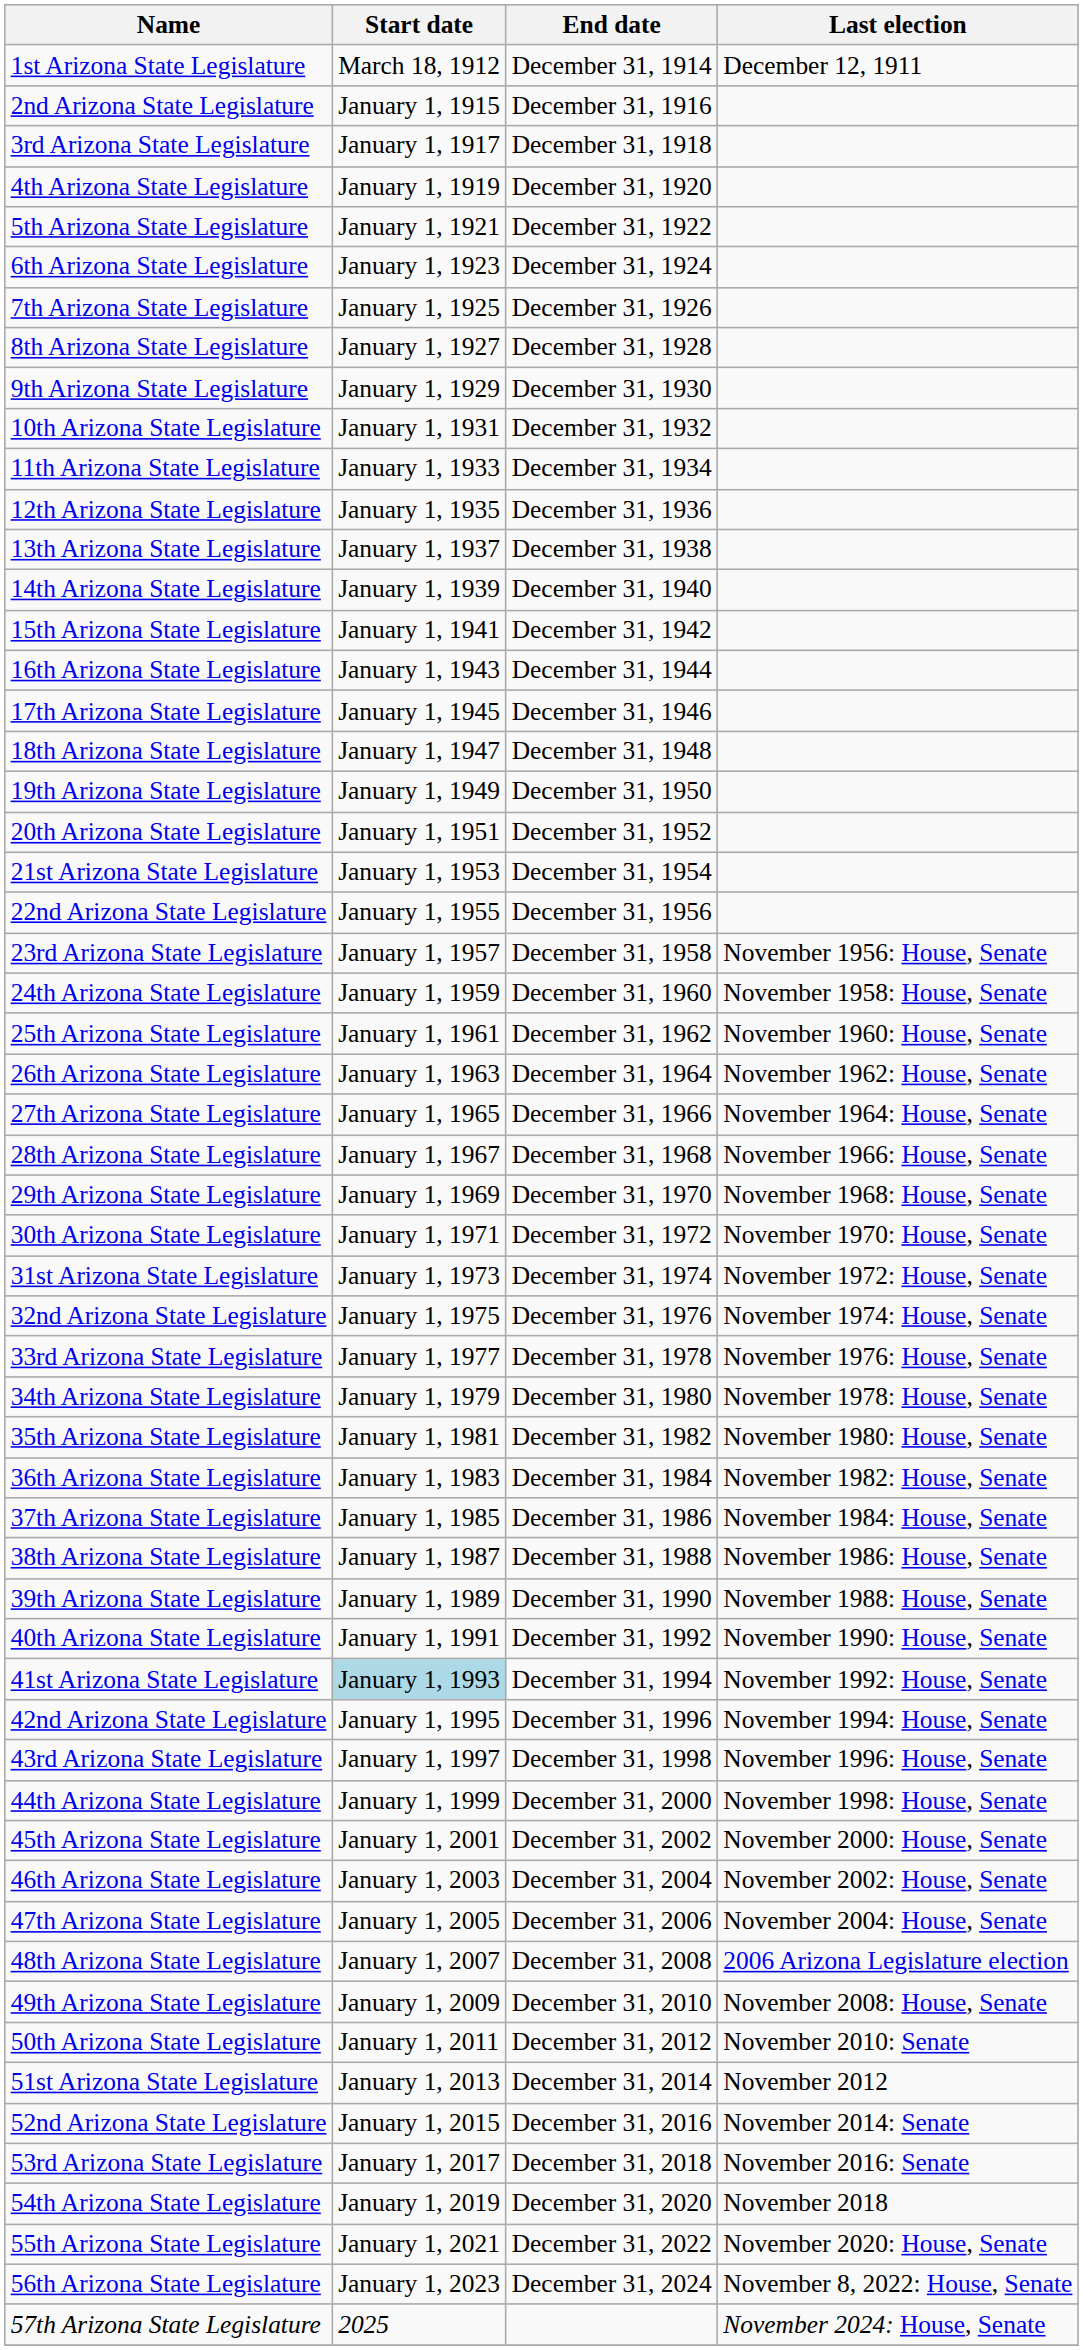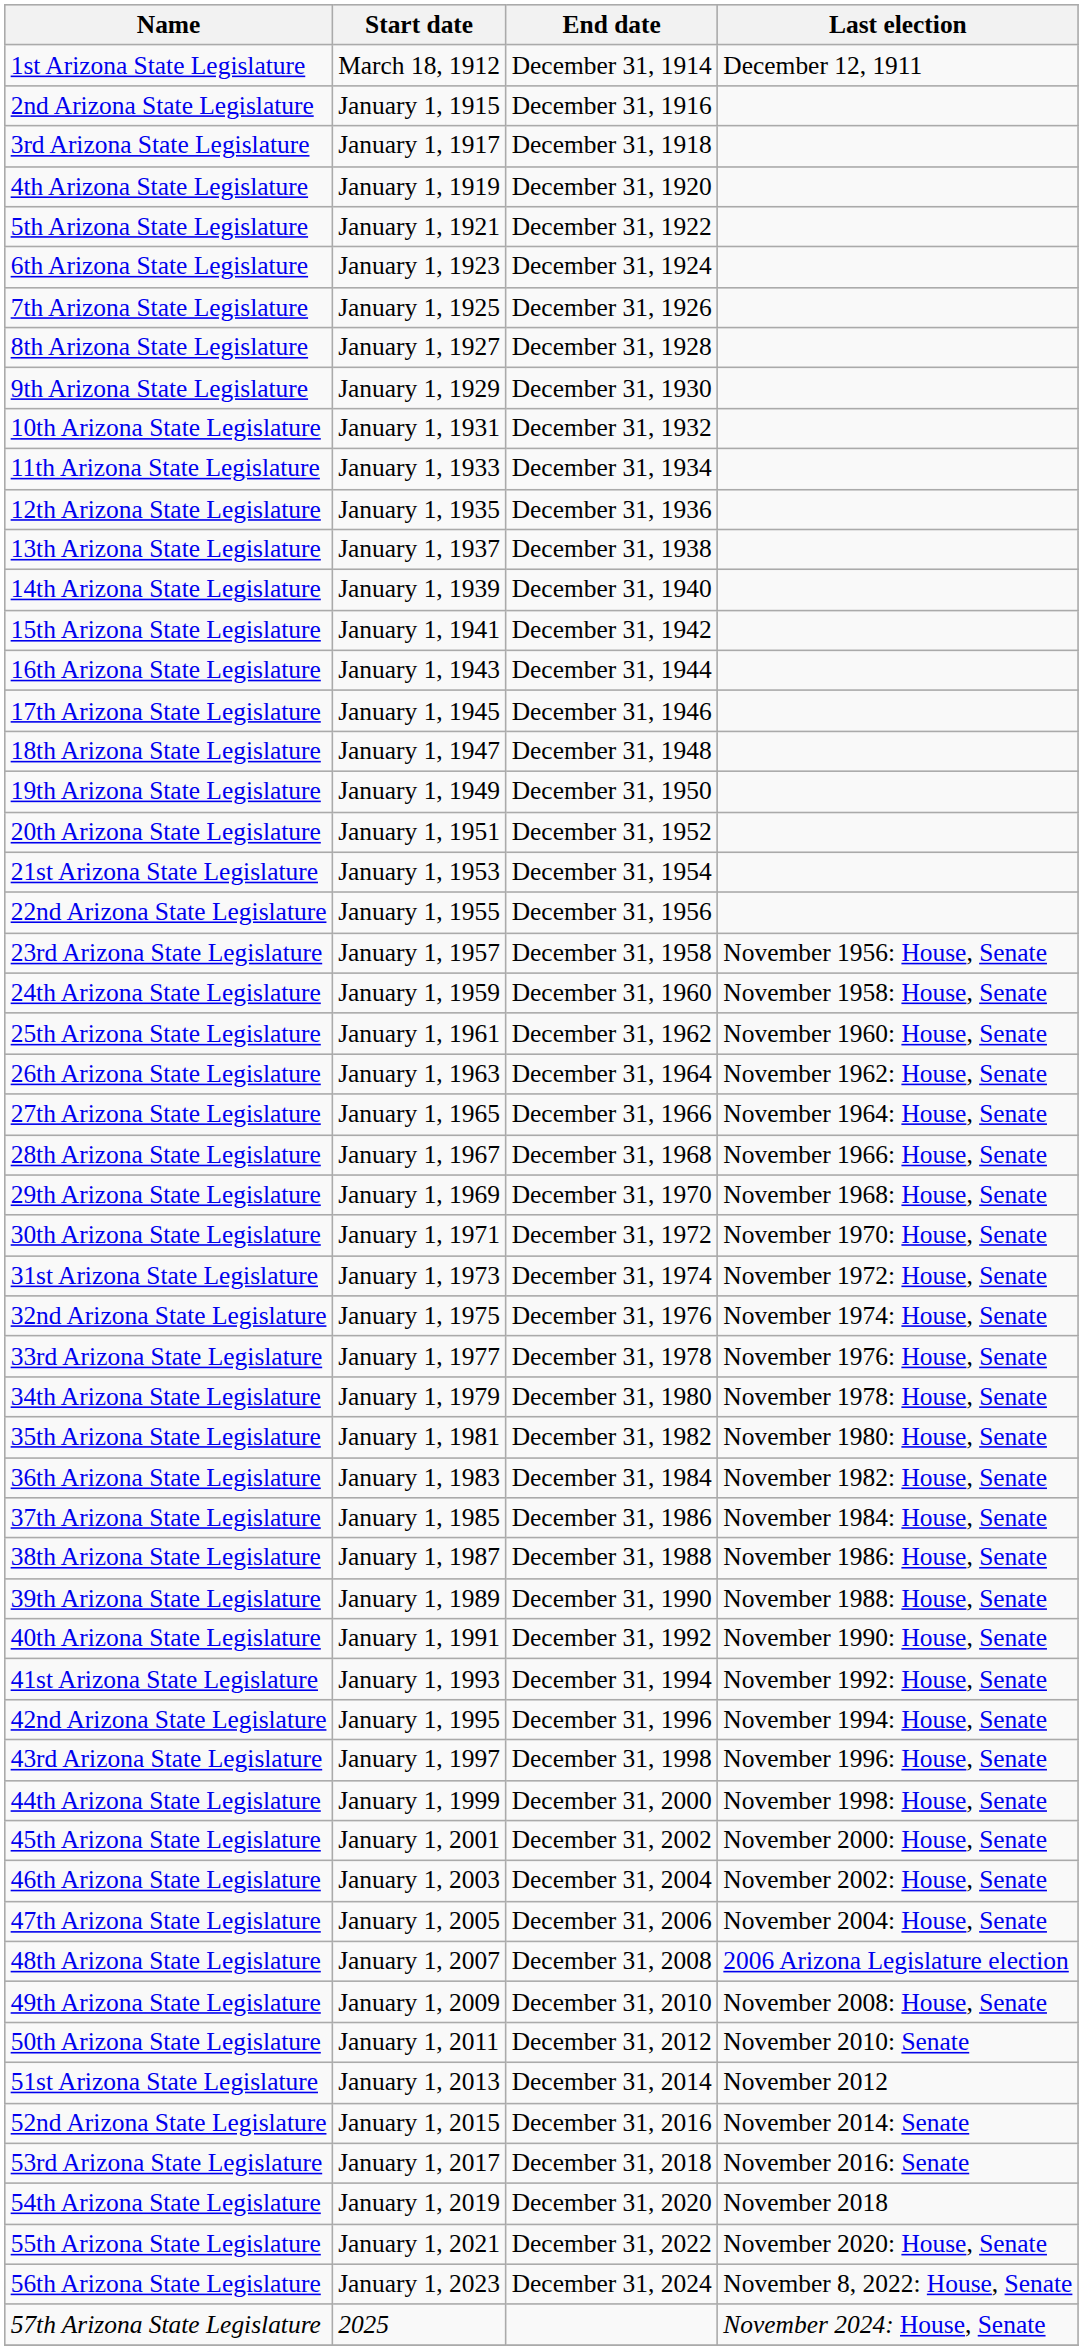(419, 1678) lightblue background -> (419, 1678) no background
